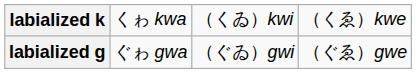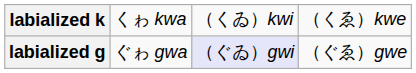(245, 51) no background -> (245, 51) lavender background
